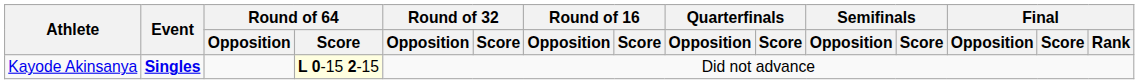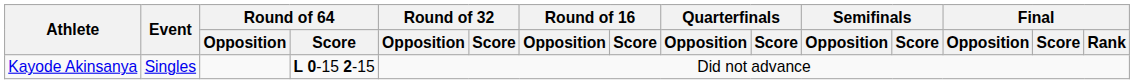(173, 67) bold -> (170, 67) normal
(339, 67) lightyellow background -> (334, 67) no background
